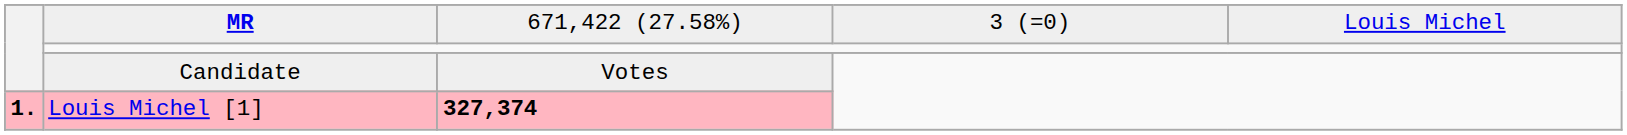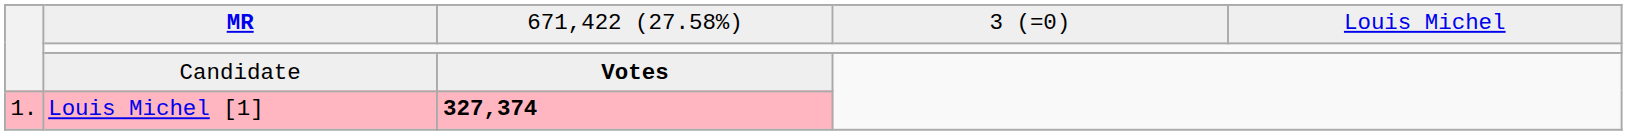(635, 72) normal -> (635, 72) bold
(24, 110) bold -> (24, 110) normal
